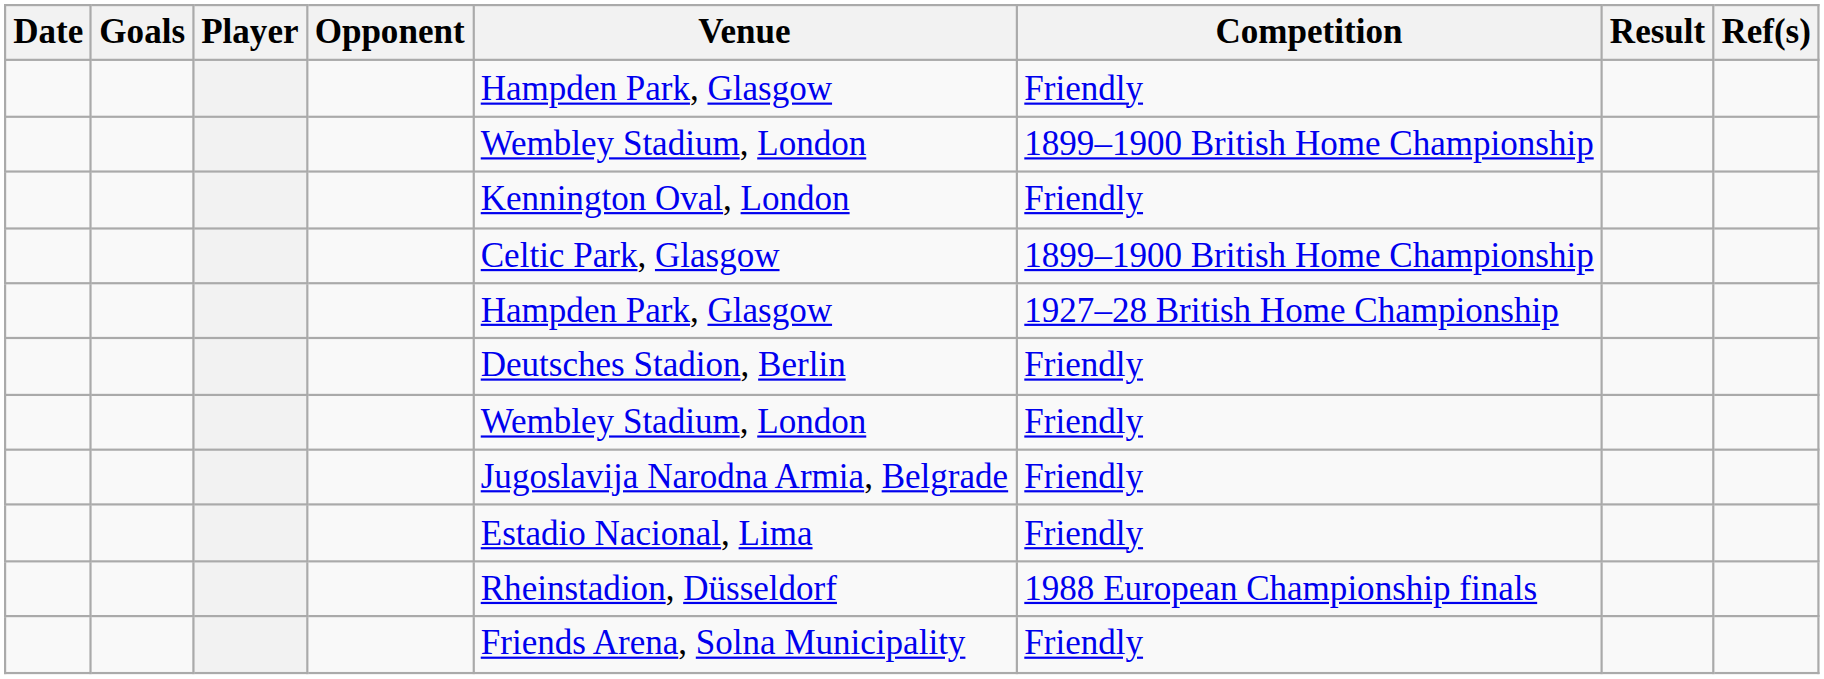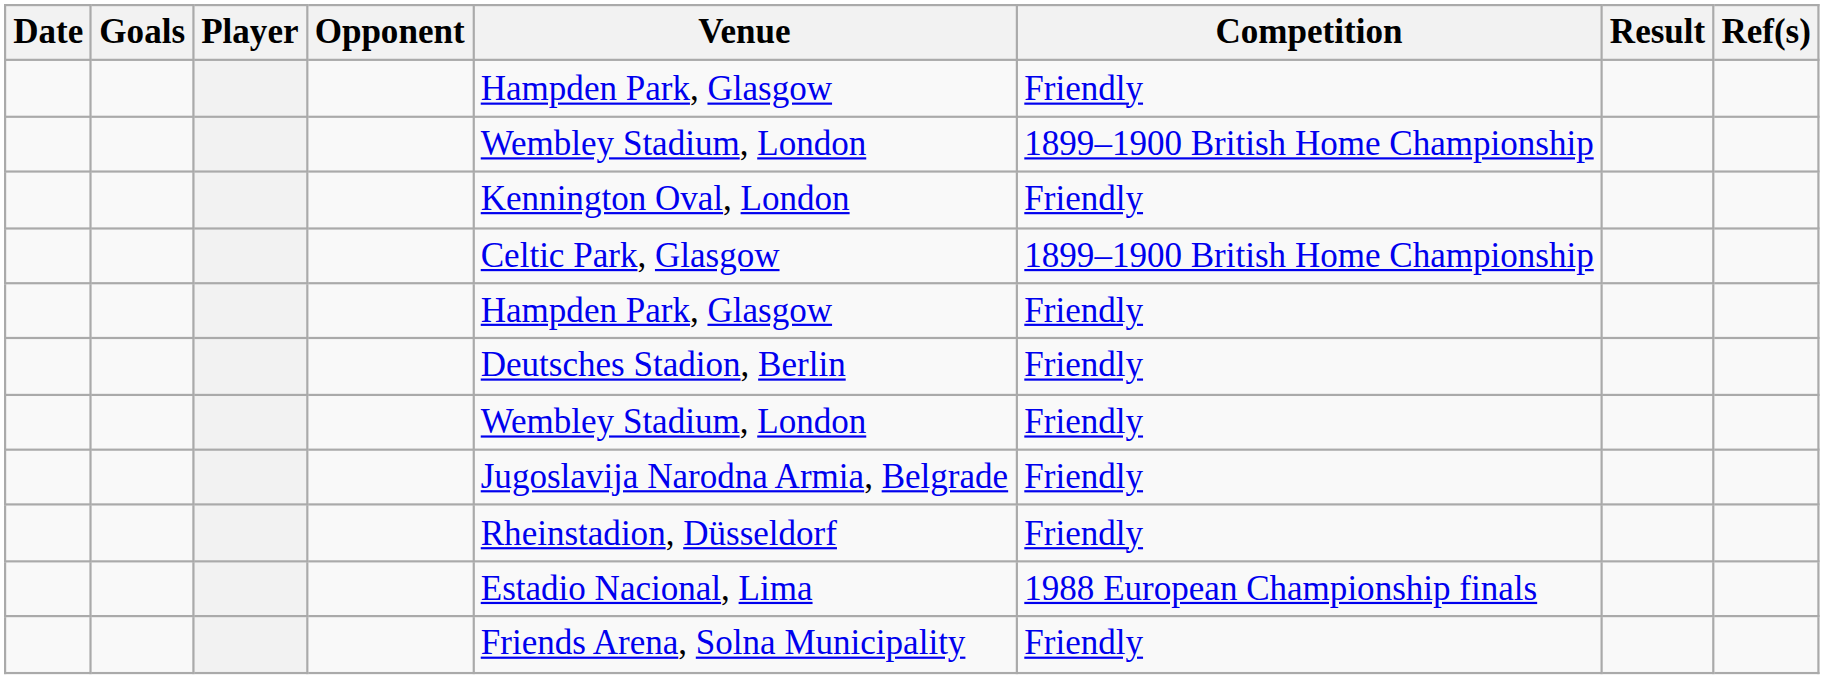(1291, 310) 1927–28 British Home Championship -> (1084, 310) Friendly
(647, 532) Estadio Nacional, Lima -> (659, 532) Rheinstadion, Düsseldorf
(659, 587) Rheinstadion, Düsseldorf -> (647, 587) Estadio Nacional, Lima
